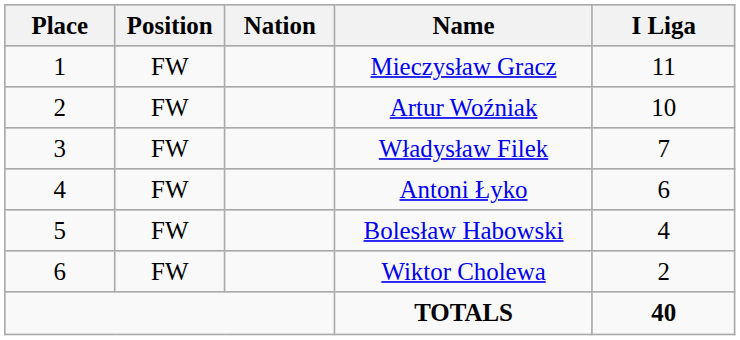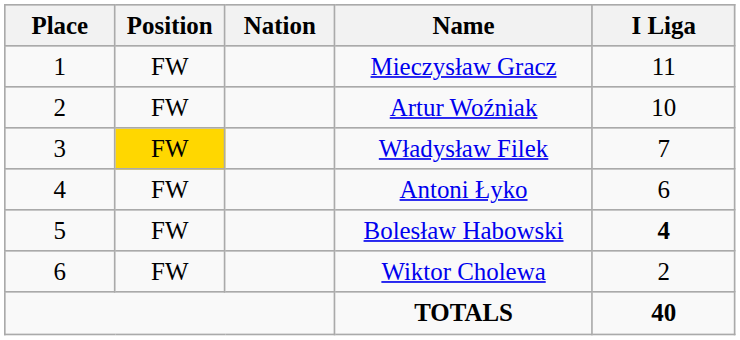(170, 148) no background -> (170, 148) gold background
(664, 230) normal -> (664, 230) bold
